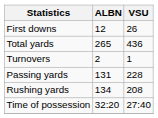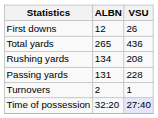rows swapped: (38, 90) <-> (28, 59)
(139, 105) no background -> (139, 105) lavender background
